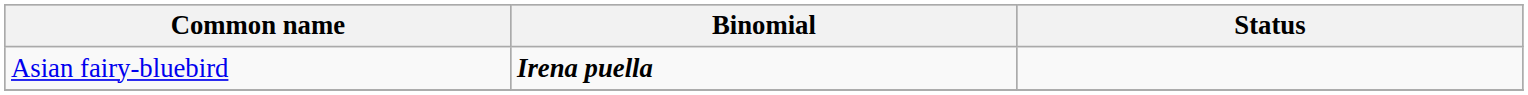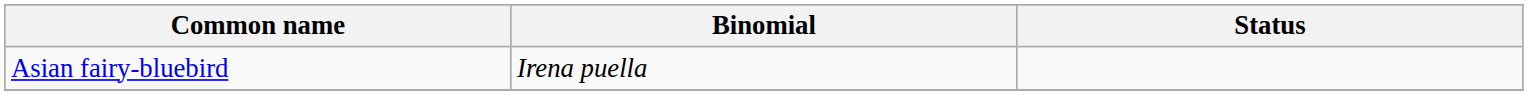(585, 68) bold -> (582, 68) normal
